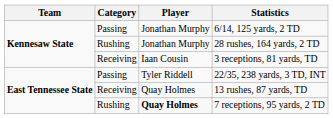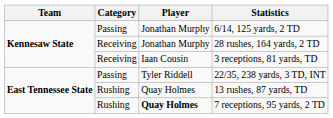(113, 43) Rushing -> (117, 43) Receiving
(117, 90) Receiving -> (113, 90) Rushing
